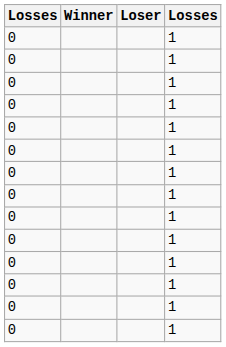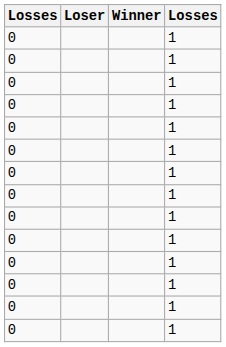columns swapped: (89, 16) <-> (141, 16)
